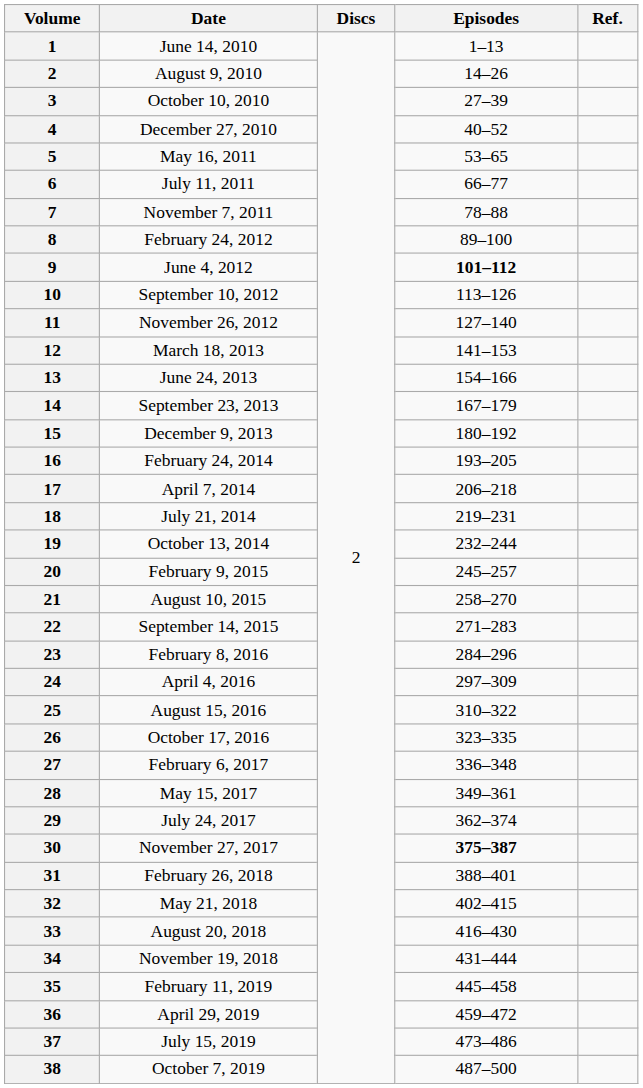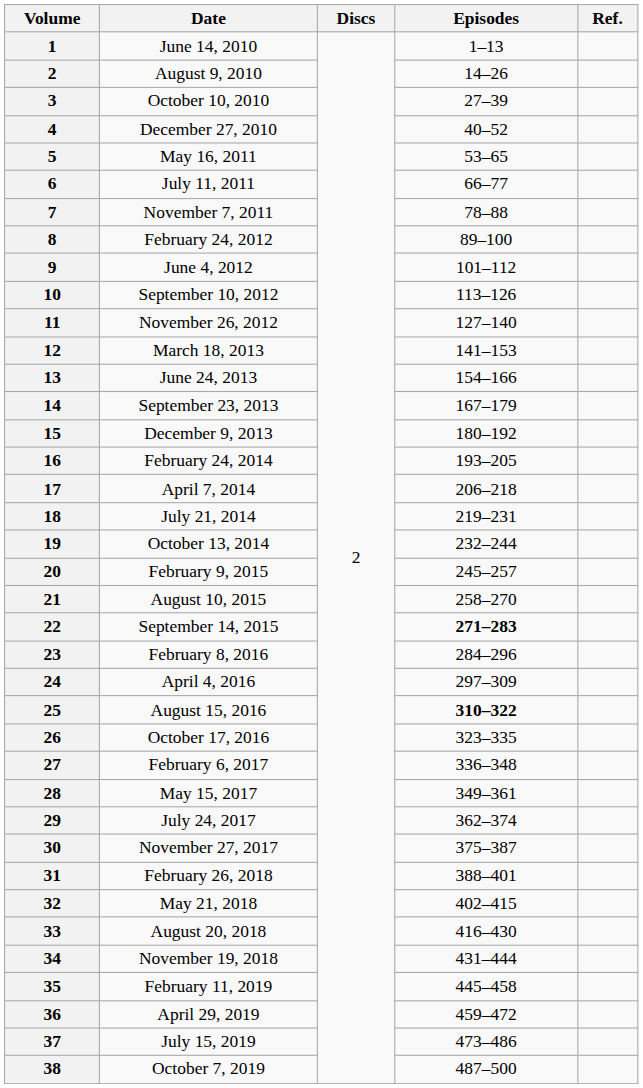(486, 267) bold -> (486, 267) normal
(486, 626) normal -> (486, 626) bold
(486, 709) normal -> (486, 709) bold
(486, 848) bold -> (486, 848) normal
